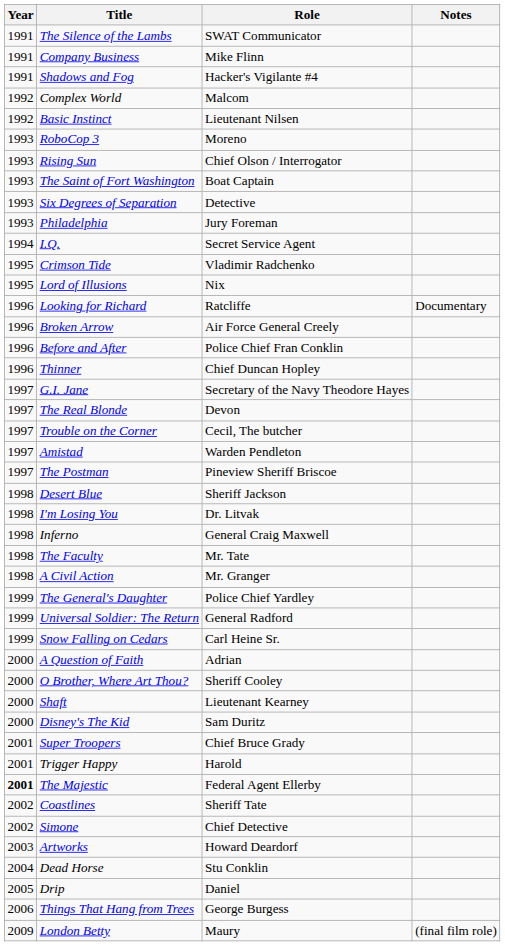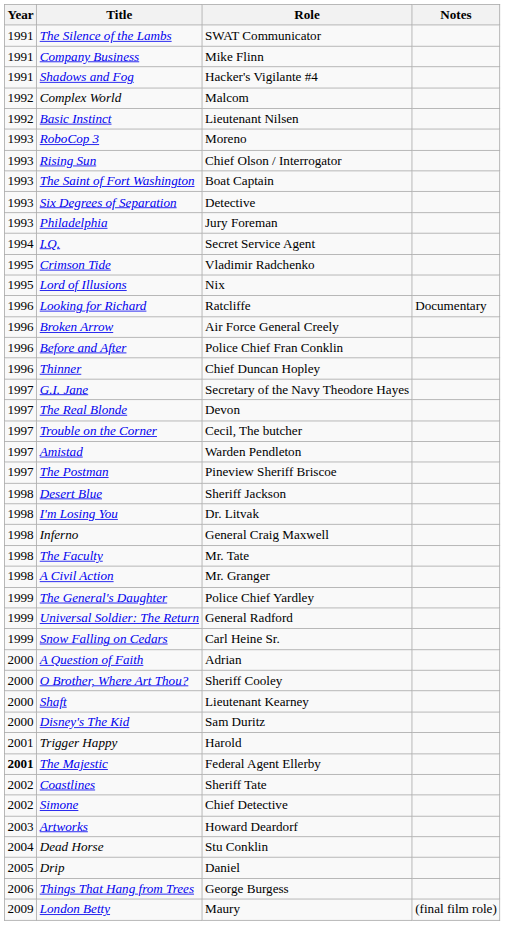- row: (80, 743)
